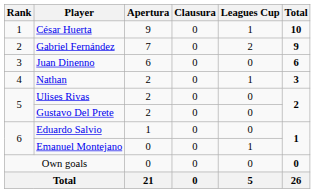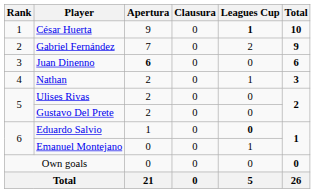(250, 29) normal -> (250, 29) bold
(148, 63) normal -> (148, 63) bold
(250, 130) normal -> (250, 130) bold
